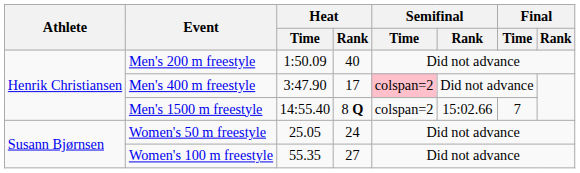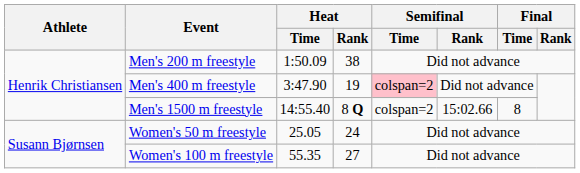(352, 62) 40 -> (352, 62) 38
(352, 85) 17 -> (352, 85) 19
(517, 109) 7 -> (517, 109) 8
